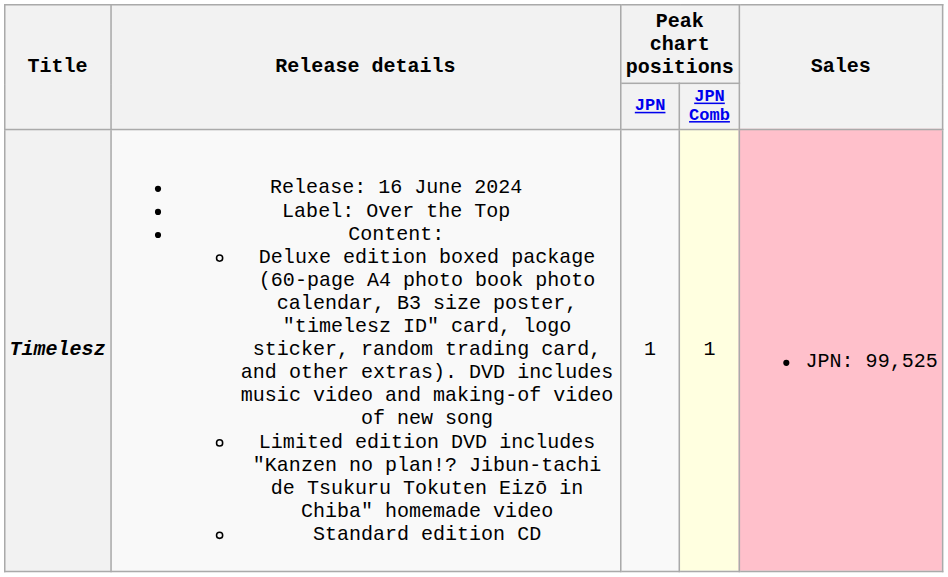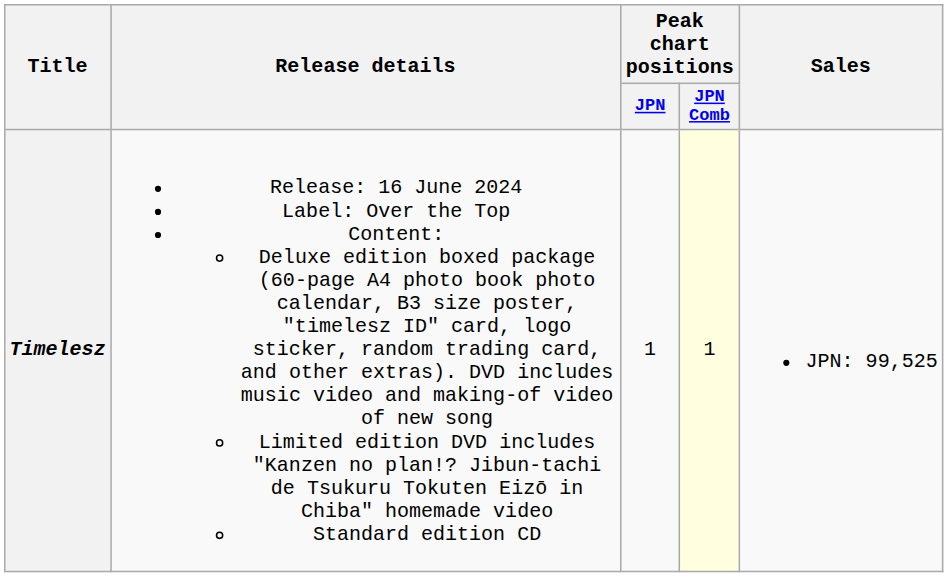(841, 362) pink background -> (841, 362) no background
